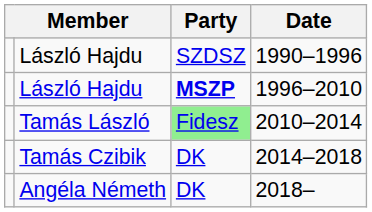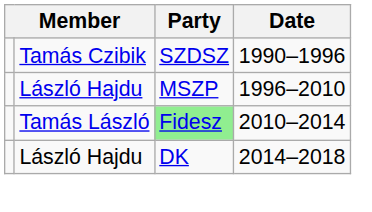(81, 55) László Hajdu -> (83, 55) Tamás Czibik
(205, 88) bold -> (189, 88) normal
(83, 156) Tamás Czibik -> (81, 156) László Hajdu
- row: (285, 190)
